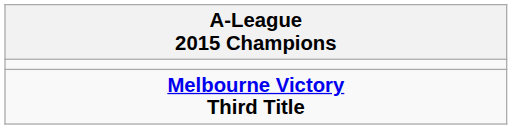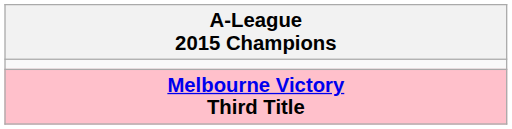(256, 96) no background -> (256, 96) pink background
